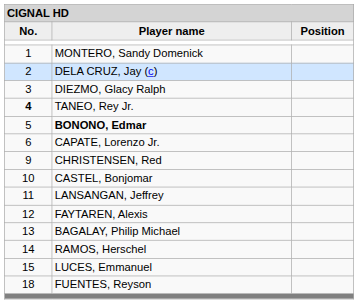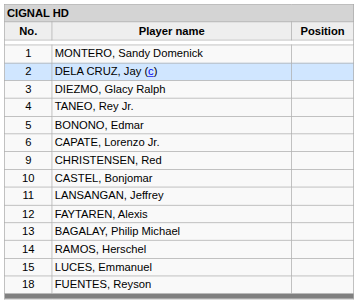(28, 107) bold -> (28, 107) normal
(101, 125) bold -> (99, 125) normal
